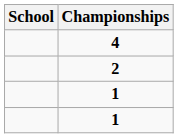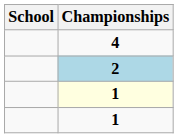(115, 68) no background -> (115, 68) lightblue background
(115, 94) no background -> (115, 94) lightyellow background
